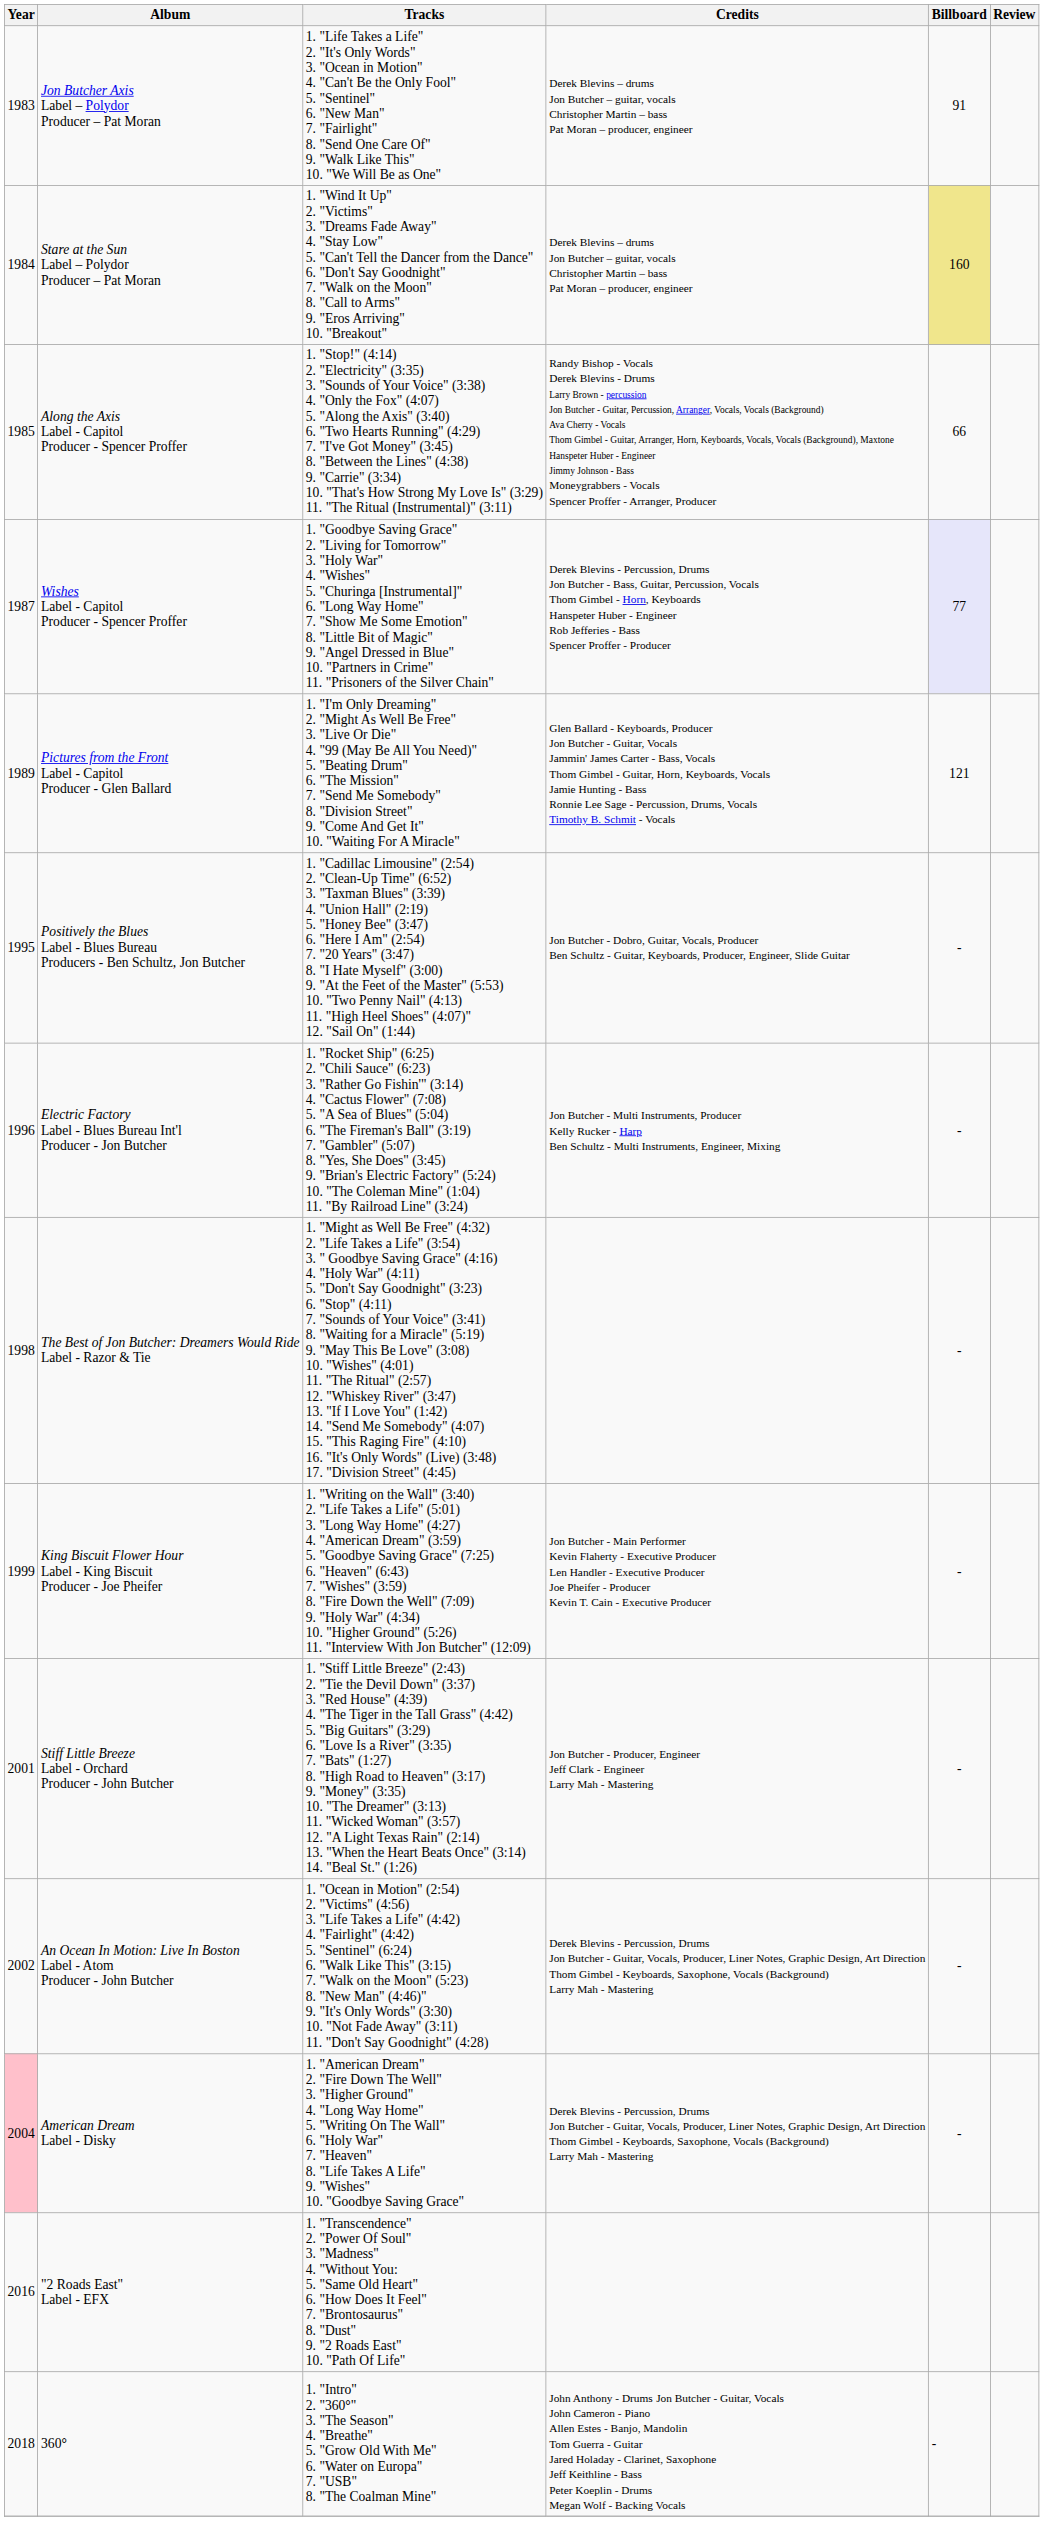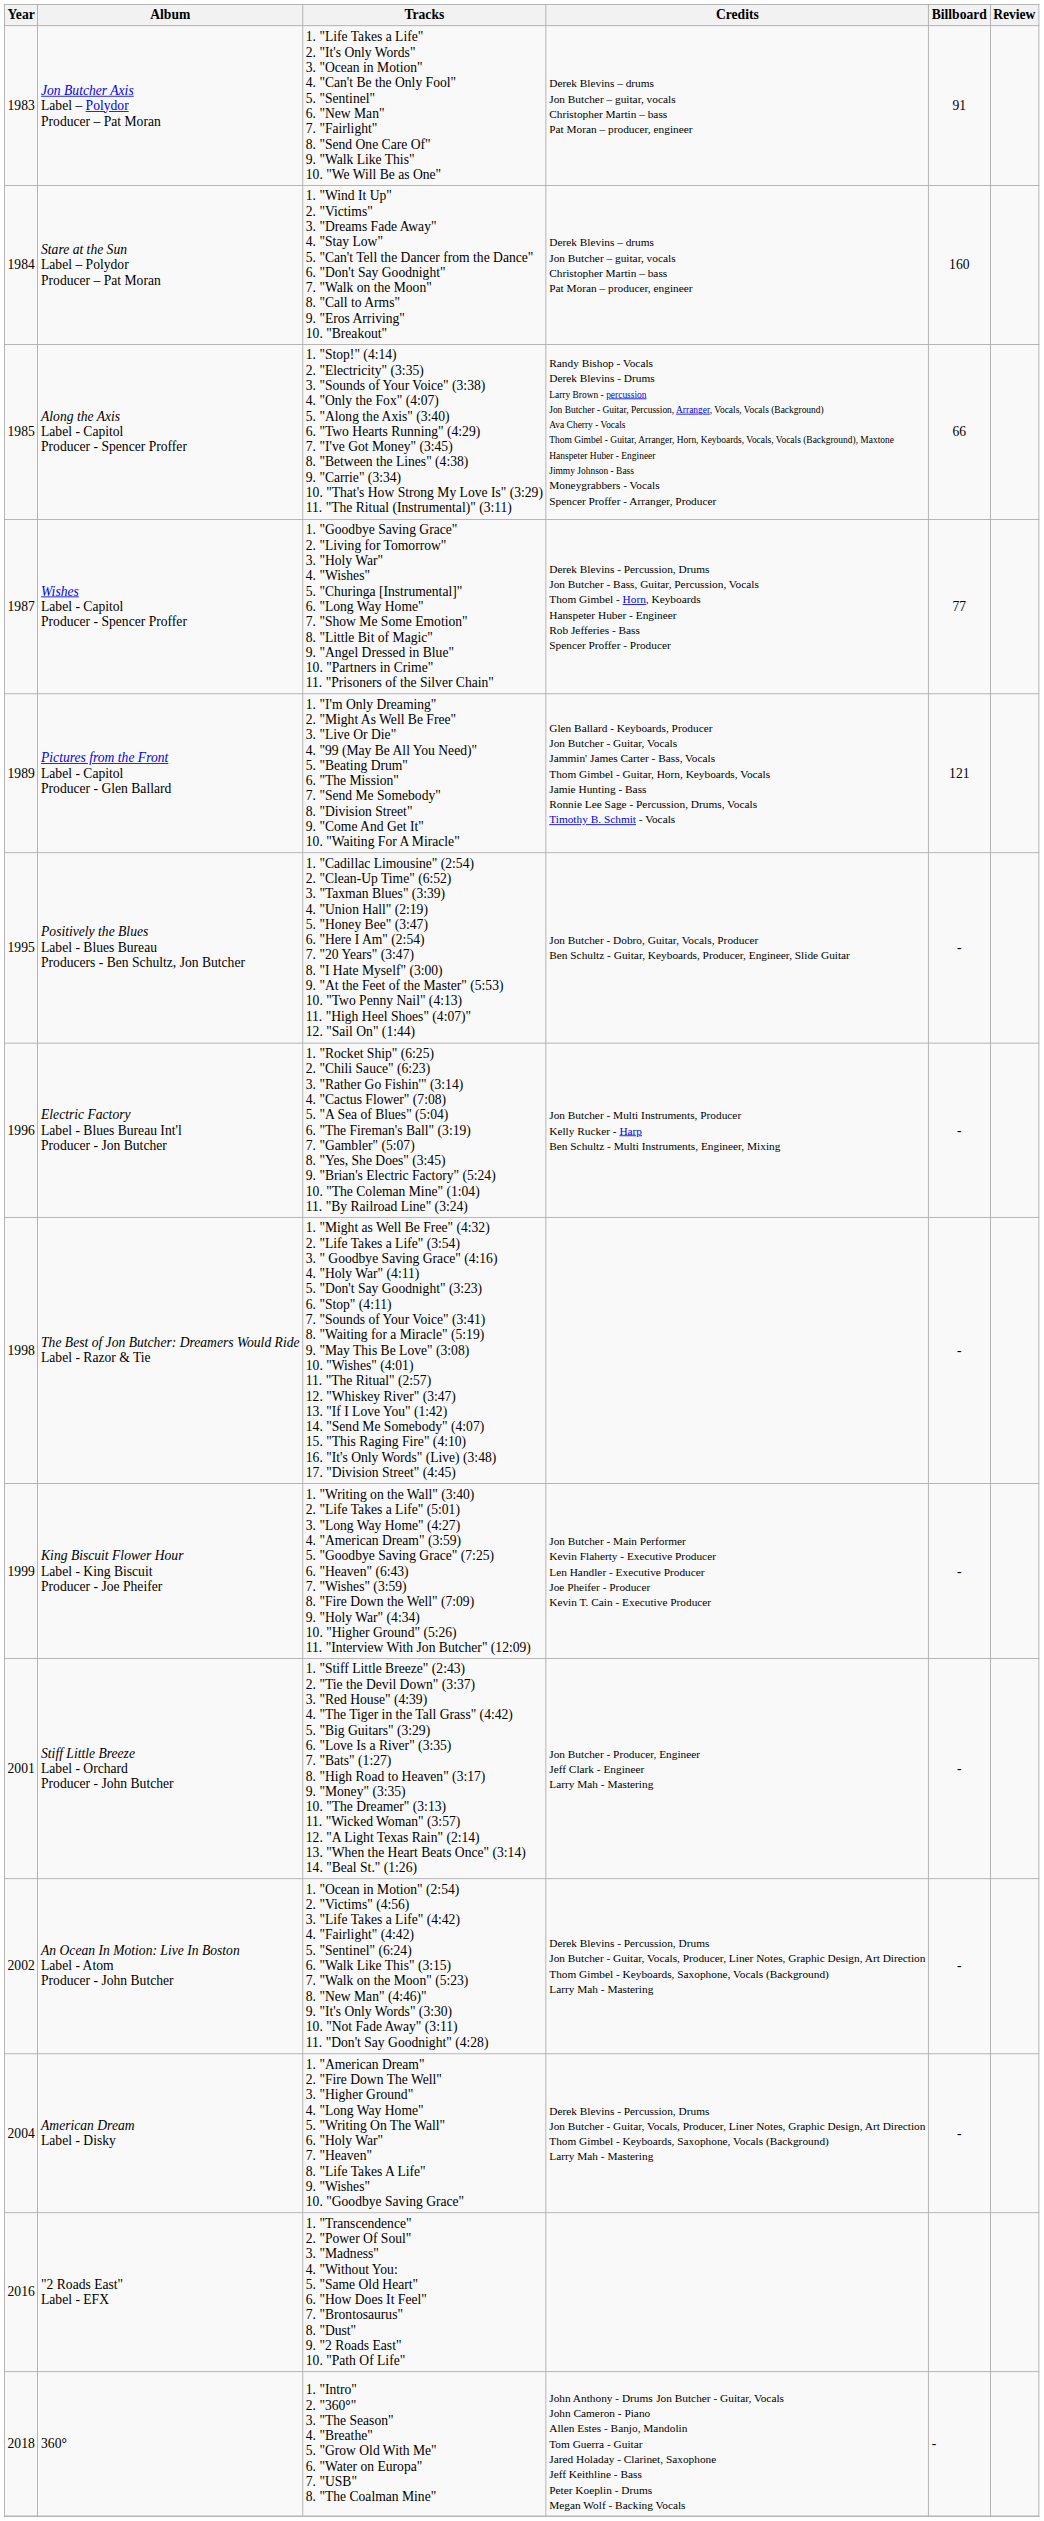(959, 264) khaki background -> (959, 264) no background
(959, 606) lavender background -> (959, 606) no background
(21, 2133) pink background -> (21, 2133) no background
